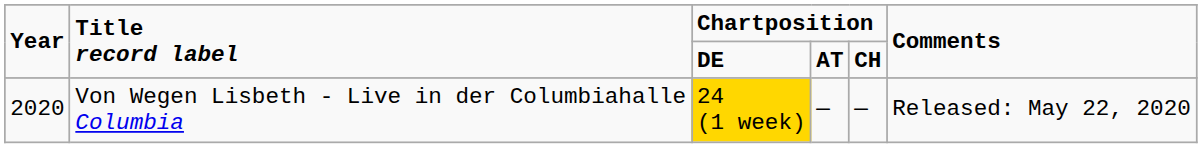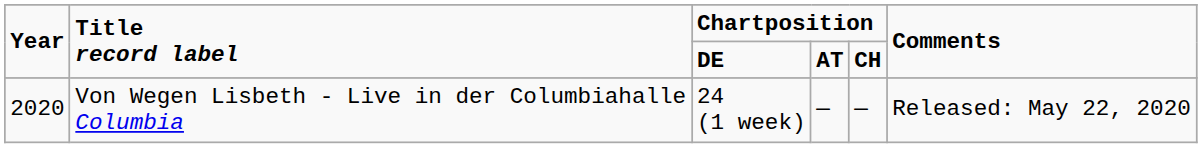(751, 110) gold background -> (751, 110) no background
